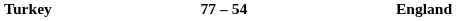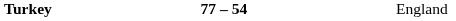(424, 9) bold -> (422, 9) normal
